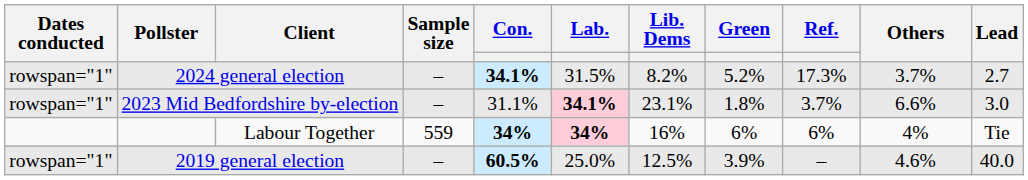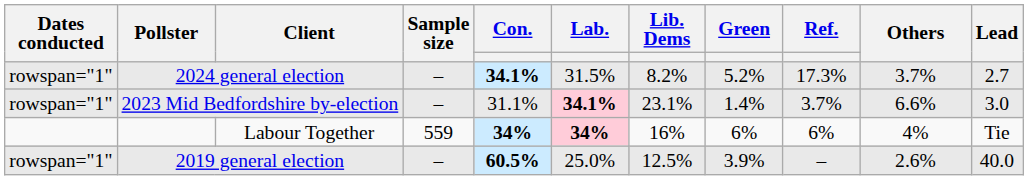(744, 104) 1.8% -> (744, 104) 1.4%
(915, 160) 4.6% -> (915, 160) 2.6%
